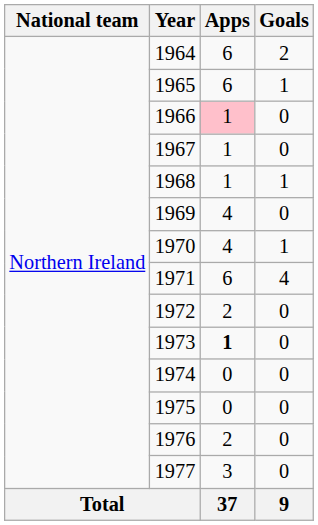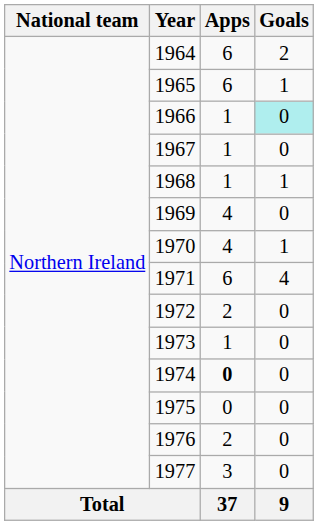(227, 117) pink background -> (227, 117) no background
(284, 117) no background -> (284, 117) paleturquoise background
(227, 342) bold -> (227, 342) normal
(227, 375) normal -> (227, 375) bold
